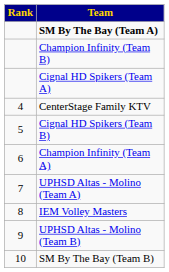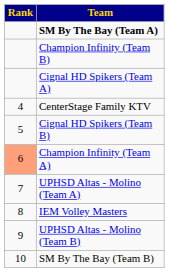(20, 159) no background -> (20, 159) lightsalmon background
